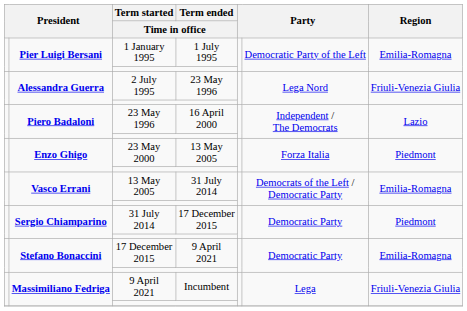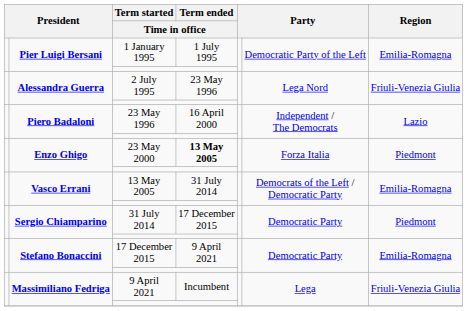(206, 152) normal -> (206, 152) bold
